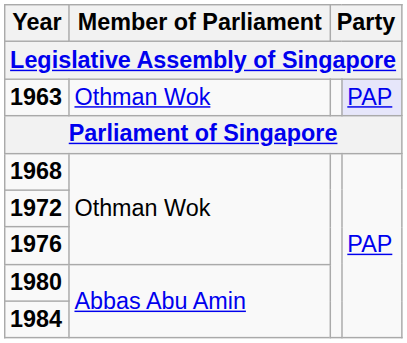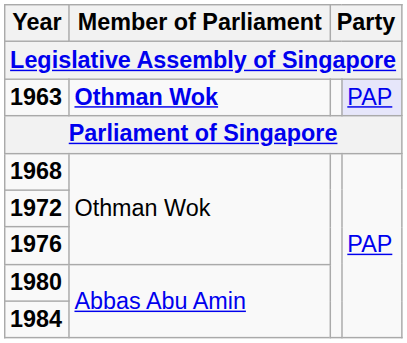(142, 97) normal -> (146, 97) bold
